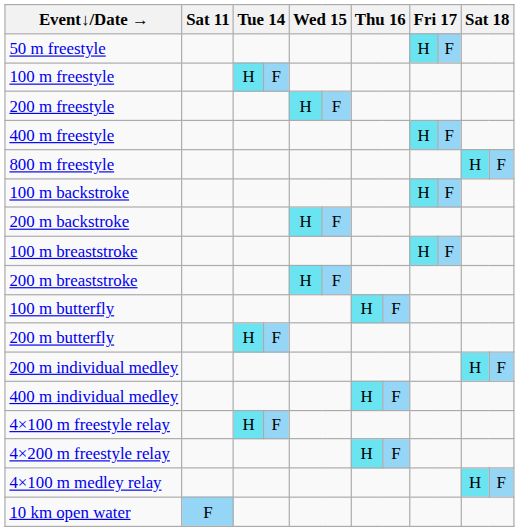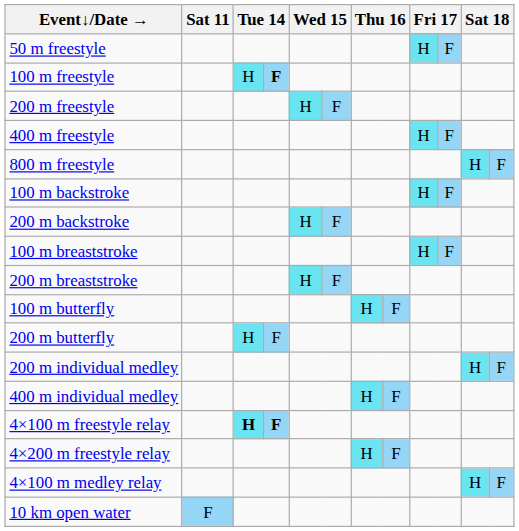(276, 77) normal -> (276, 77) bold
(249, 424) normal -> (248, 424) bold
(276, 424) normal -> (276, 424) bold
